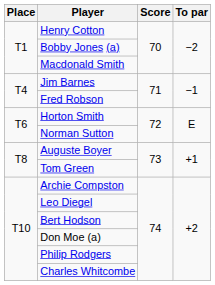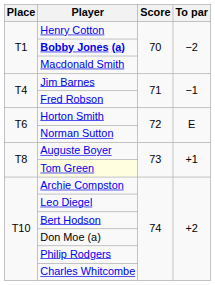(80, 47) normal -> (83, 47) bold
(67, 168) no background -> (67, 168) lightyellow background
